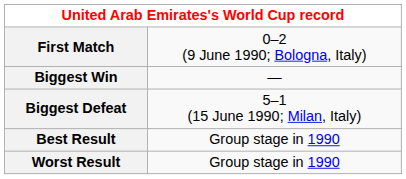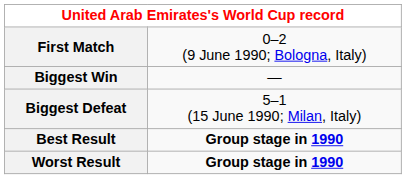(274, 139) normal -> (274, 139) bold
(274, 162) normal -> (274, 162) bold
